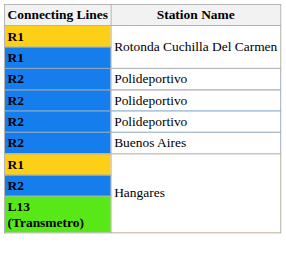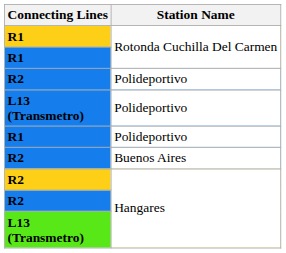(16, 100) R2 -> (46, 107) L13 (Transmetro)
(16, 121) R2 -> (16, 136) R1
(16, 164) R1 -> (16, 179) R2
